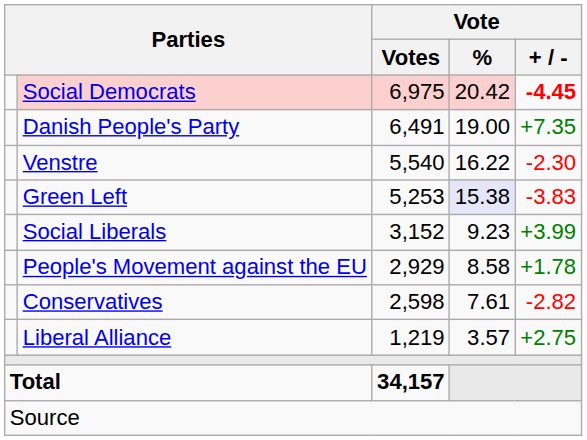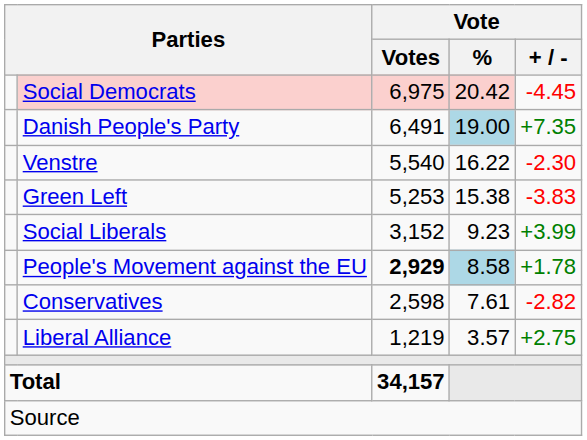(551, 92) bold -> (551, 92) normal
(482, 127) no background -> (482, 127) lightblue background
(482, 197) lavender background -> (482, 197) no background
(417, 267) normal -> (417, 267) bold
(489, 267) no background -> (489, 267) lightblue background
